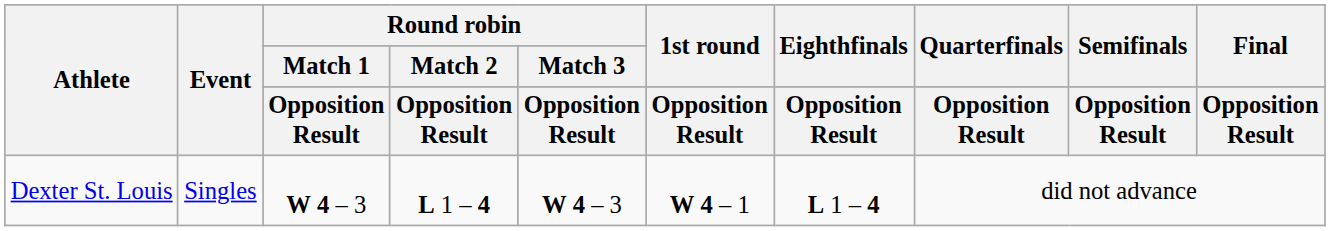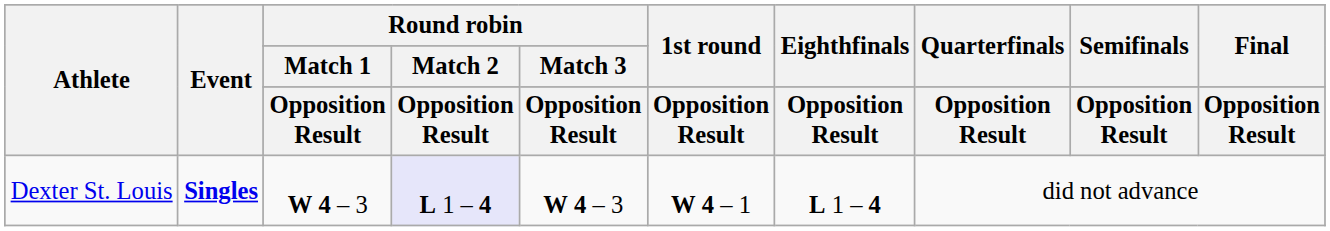(220, 190) normal -> (221, 190) bold
(454, 205) no background -> (455, 205) lavender background
